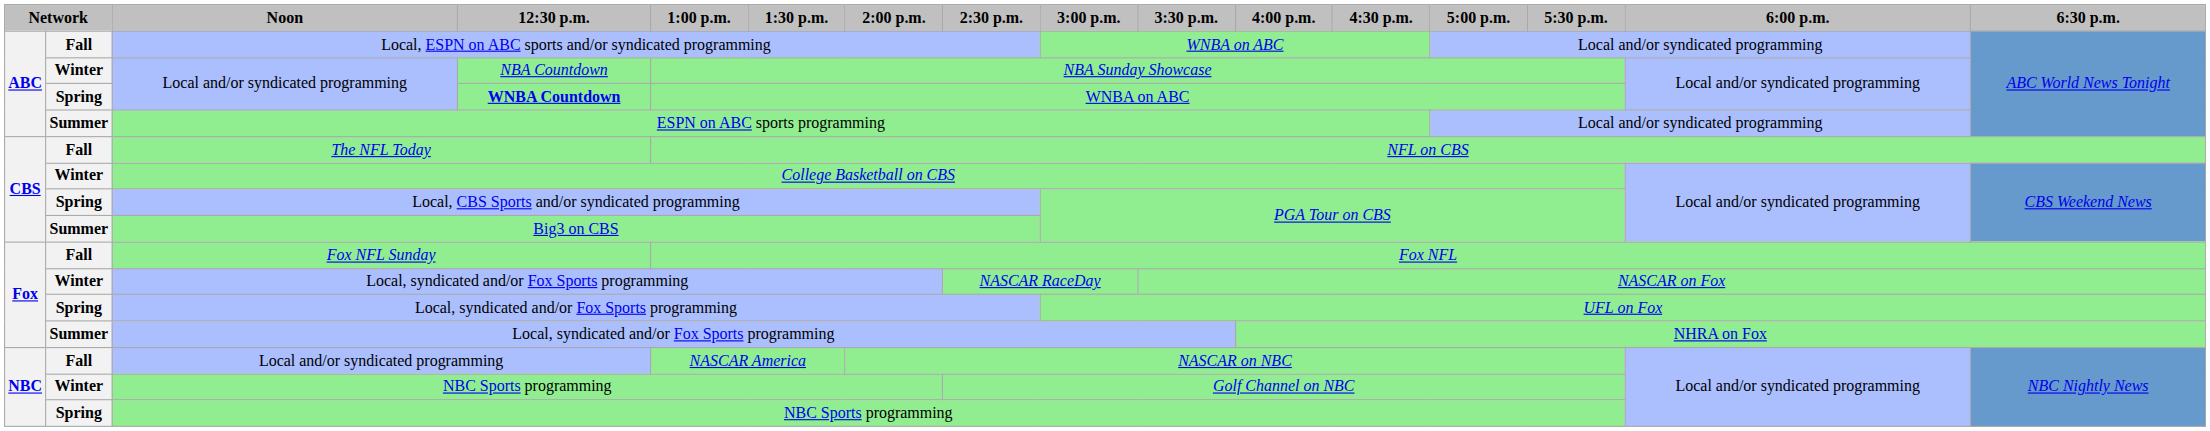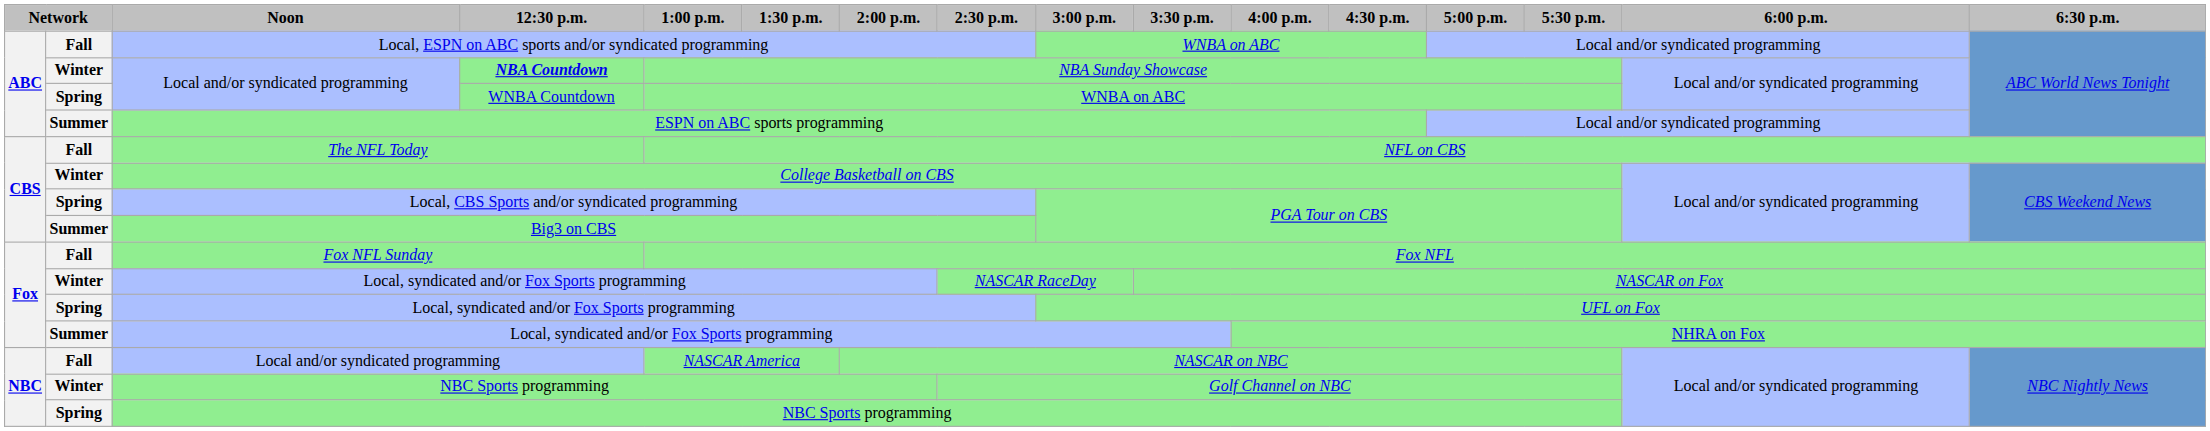(554, 70) normal -> (552, 70) bold
(554, 97) bold -> (552, 97) normal
